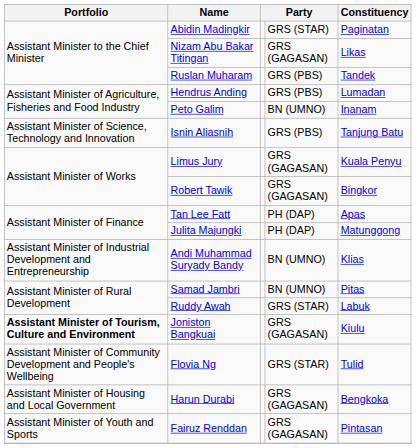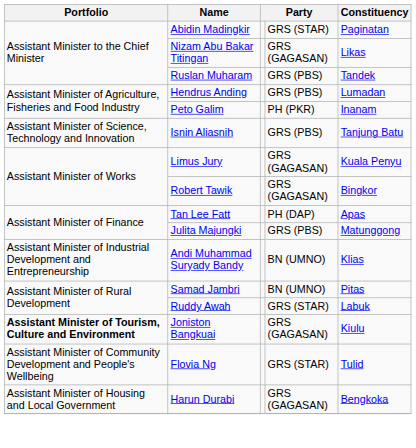(296, 110) BN (UMNO) -> (291, 110) PH (PKR)
(291, 231) PH (DAP) -> (295, 231) GRS (PBS)
- row: (209, 428)
